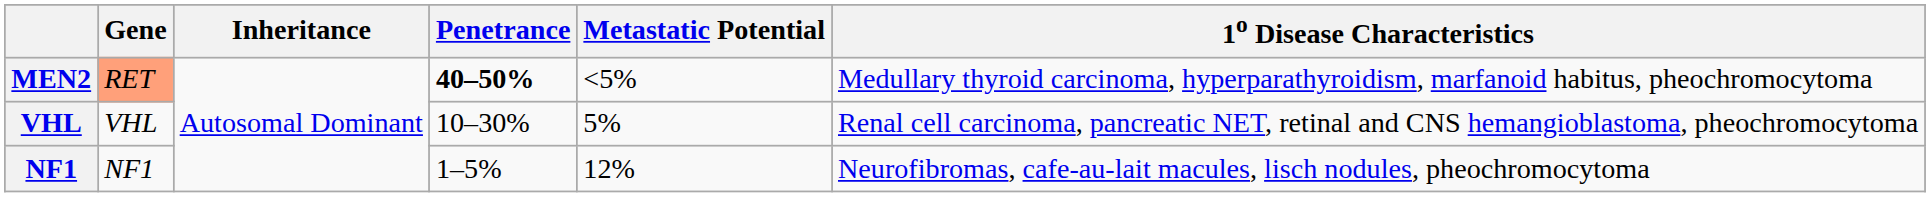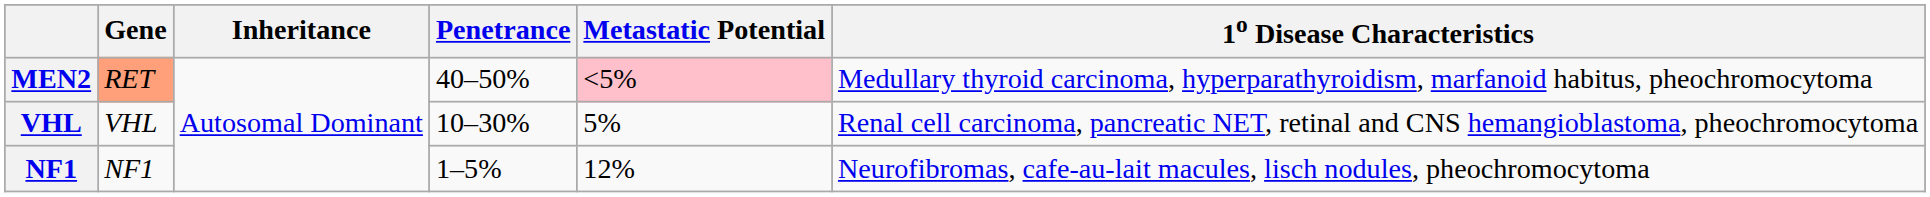(485, 79) bold -> (483, 79) normal
(610, 79) no background -> (610, 79) pink background
